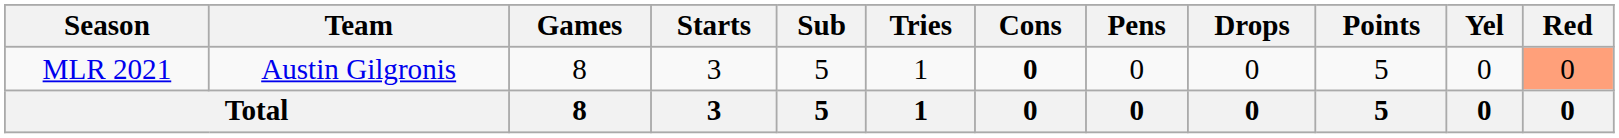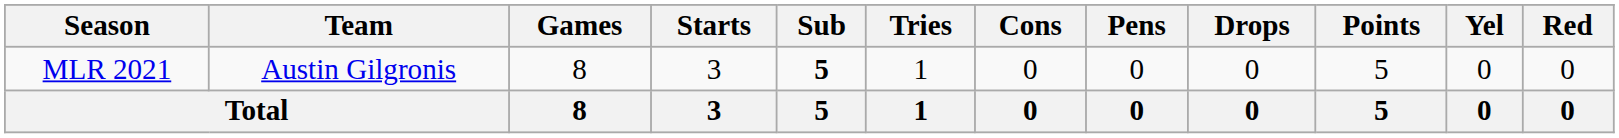(822, 68) normal -> (822, 68) bold
(1030, 68) bold -> (1030, 68) normal
(1568, 68) lightsalmon background -> (1568, 68) no background
